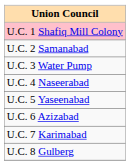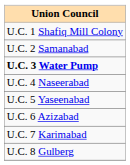(65, 31) pink background -> (65, 31) no background
(49, 65) normal -> (52, 65) bold
